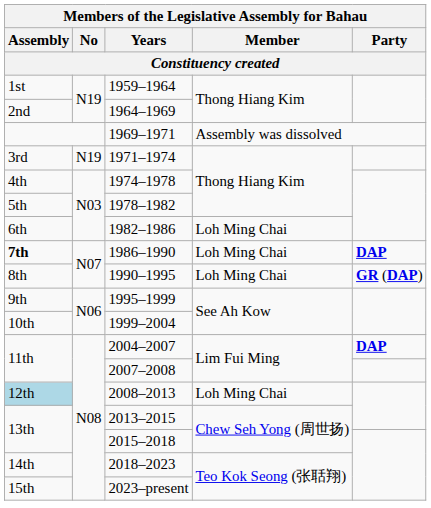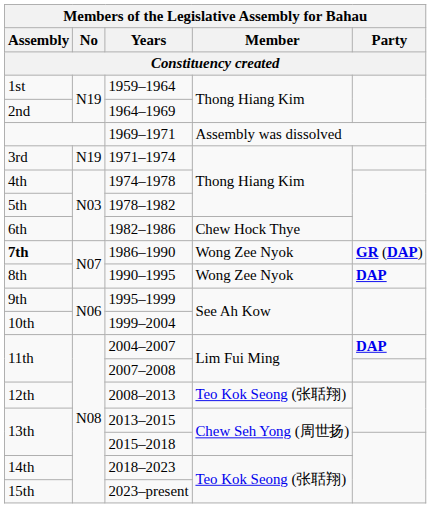(241, 228) Loh Ming Chai -> (248, 228) Chew Hock Thye
(241, 252) Loh Ming Chai -> (244, 252) Wong Zee Nyok
(371, 252) DAP -> (389, 252) GR (DAP)
(241, 275) Loh Ming Chai -> (244, 275) Wong Zee Nyok
(389, 275) GR (DAP) -> (371, 275) DAP
(21, 393) lightblue background -> (21, 395) no background
(241, 393) Loh Ming Chai -> (271, 394) Teo Kok Seong (张聒翔)
